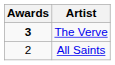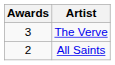(28, 32) bold -> (28, 32) normal
